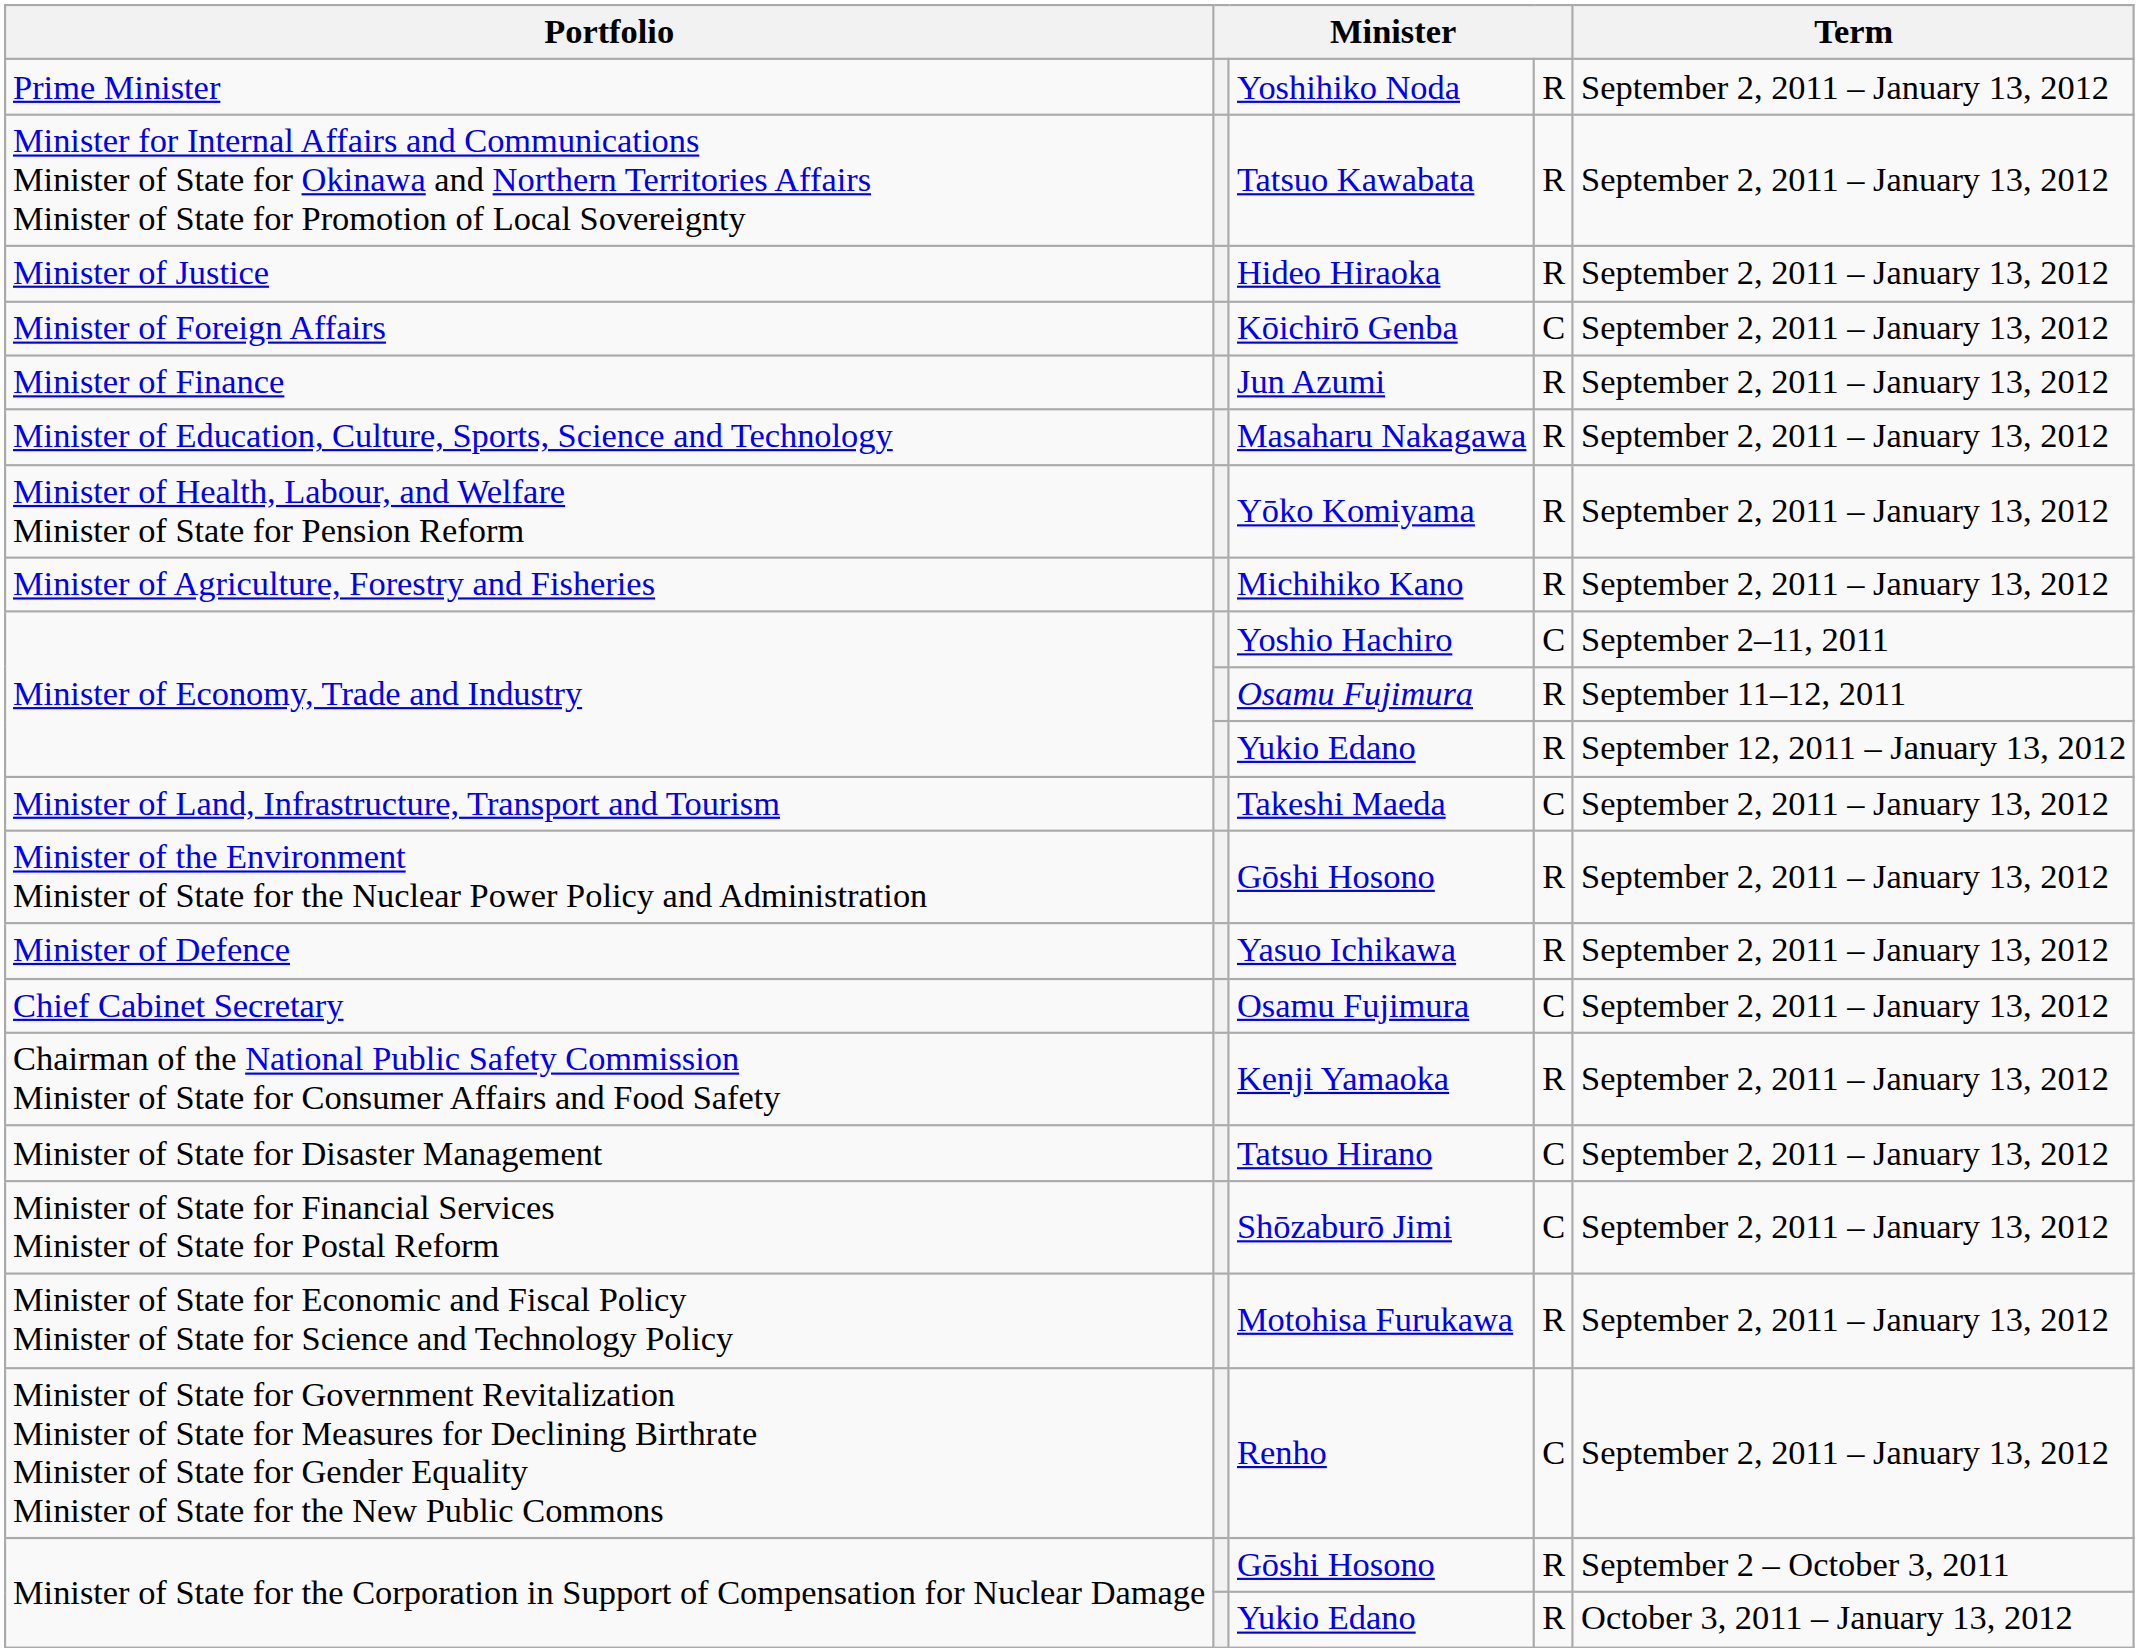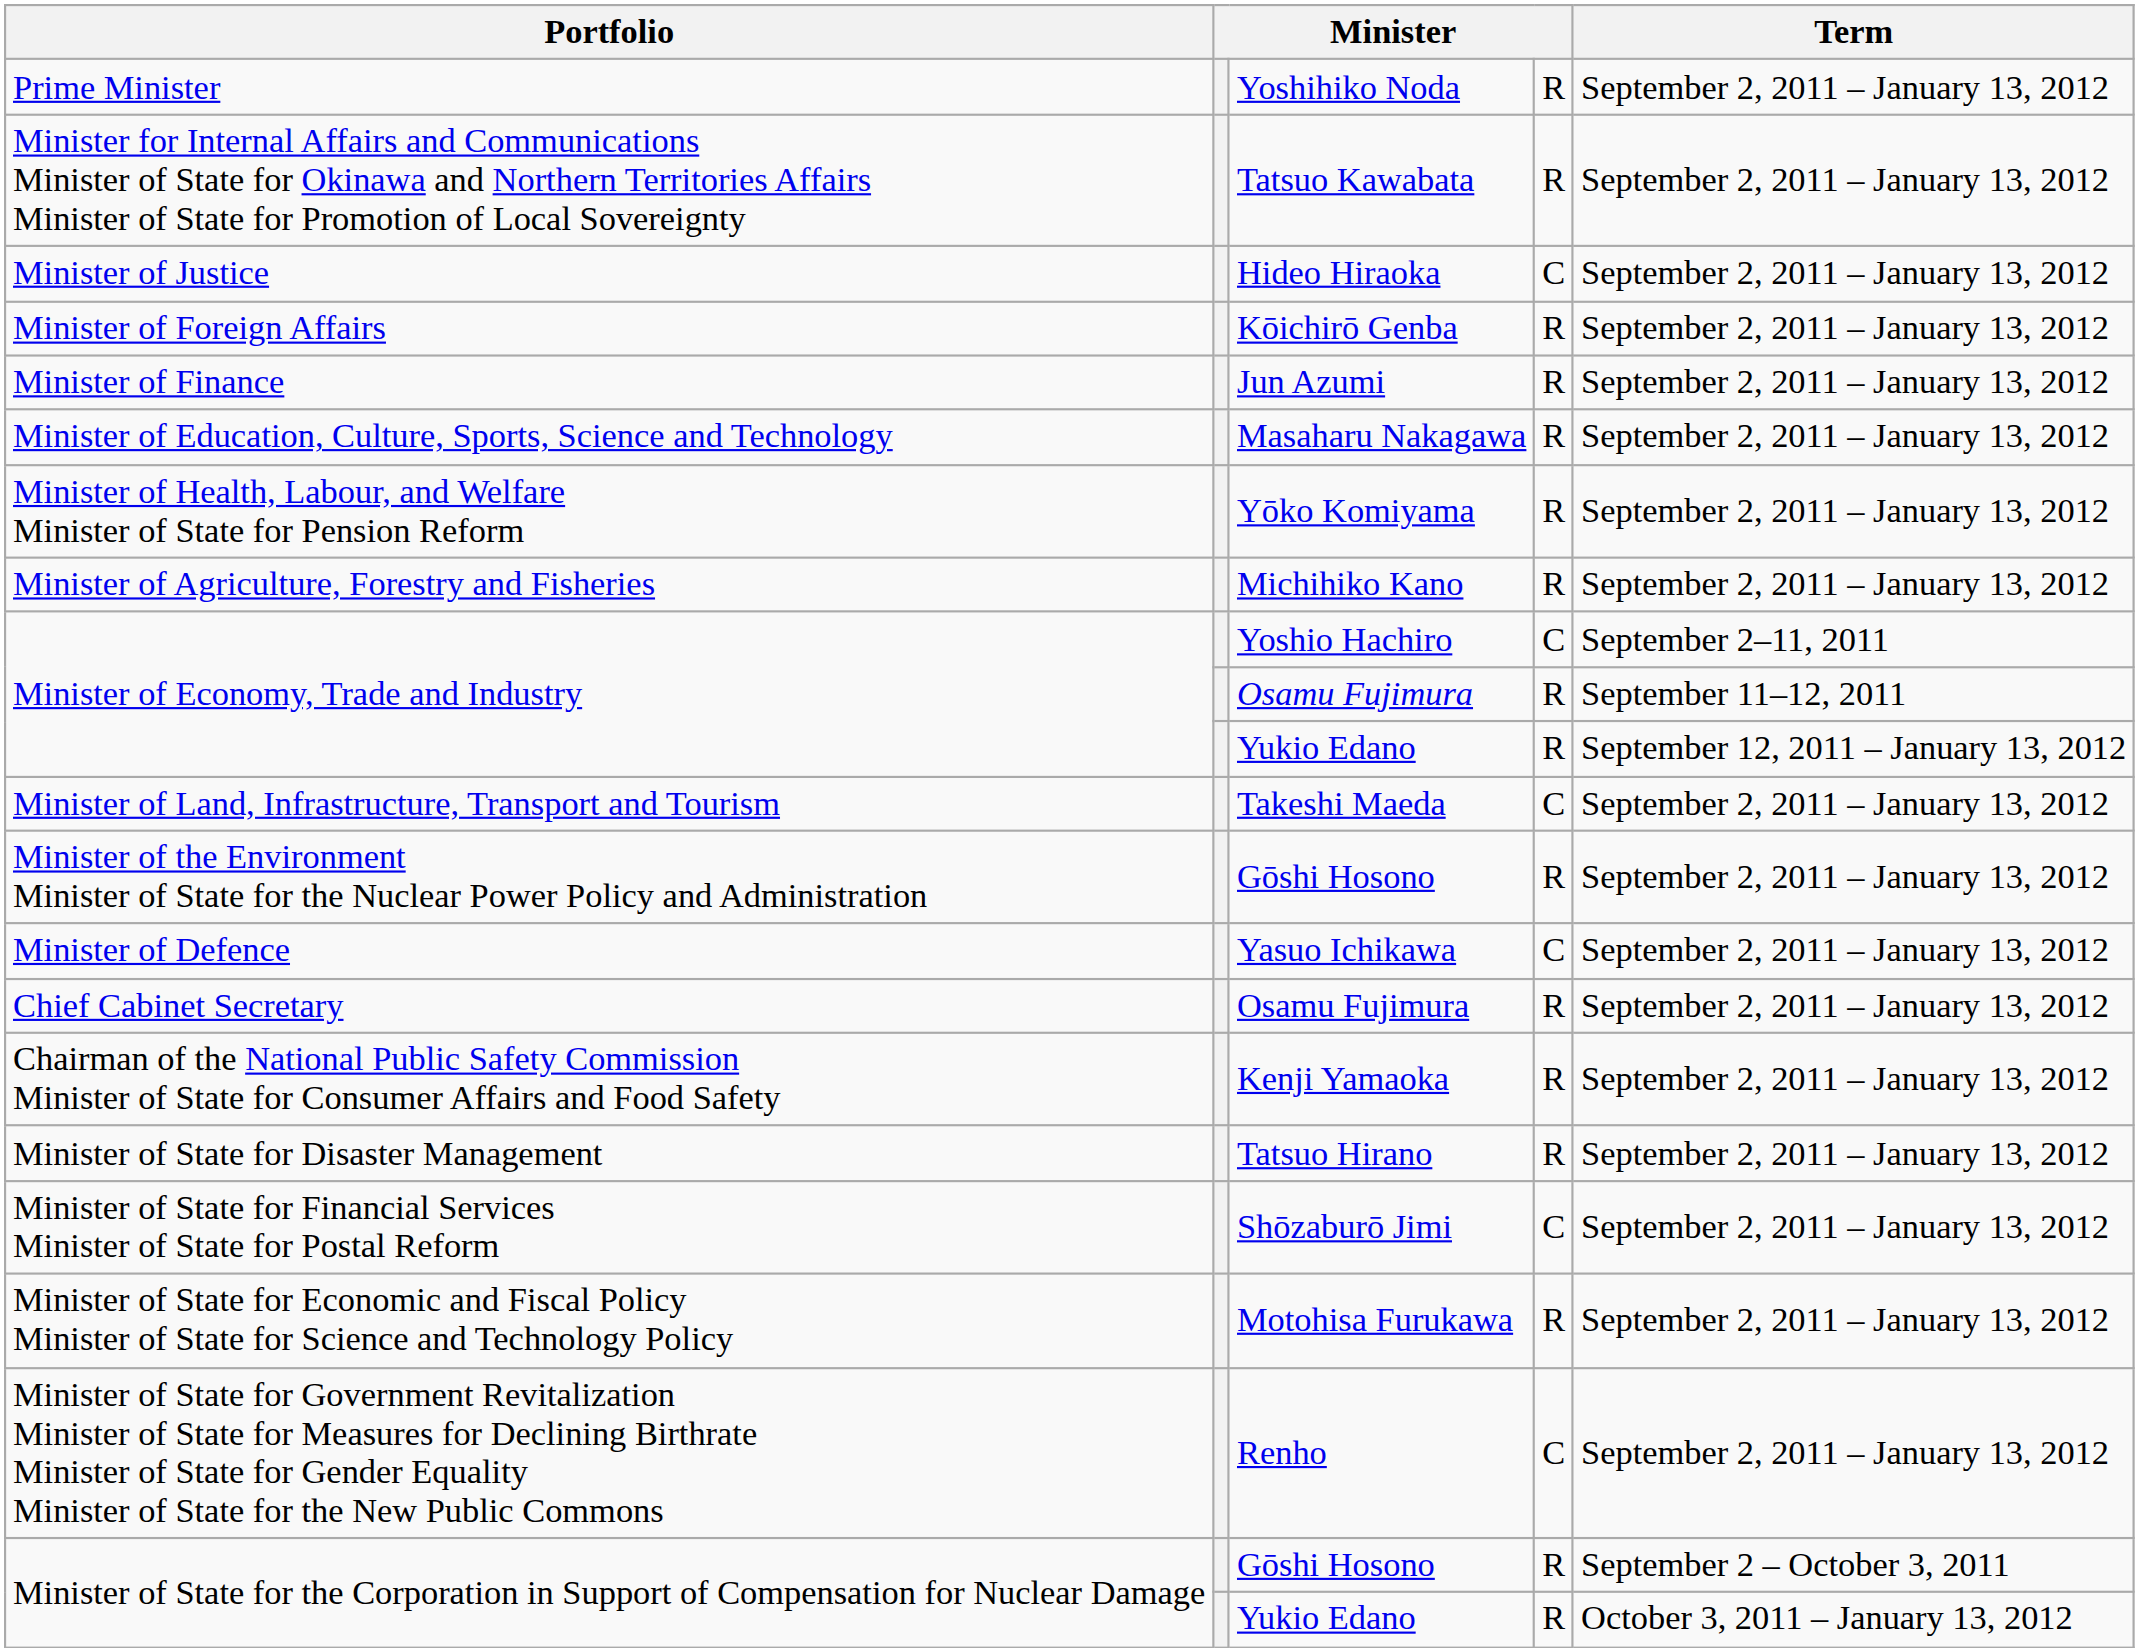(1554, 272) R -> (1554, 272) C
(1554, 327) C -> (1554, 327) R
(1554, 950) R -> (1554, 950) C
(1554, 1004) C -> (1554, 1004) R
(1554, 1152) C -> (1554, 1152) R
